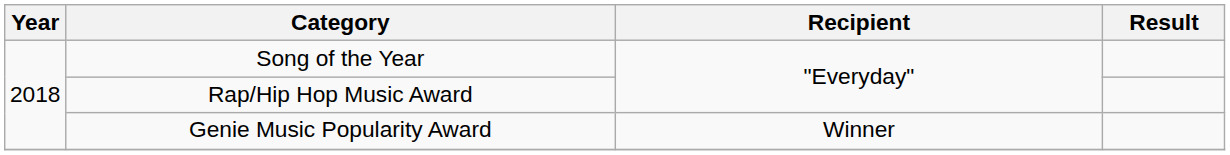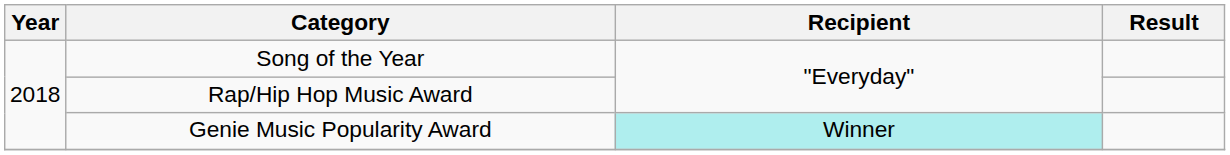(859, 130) no background -> (859, 130) paleturquoise background
